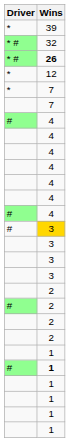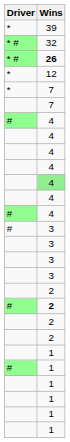(51, 182) no background -> (51, 182) lightgreen background
(51, 229) gold background -> (51, 229) no background
(51, 306) normal -> (51, 306) bold
(51, 368) bold -> (51, 368) normal
